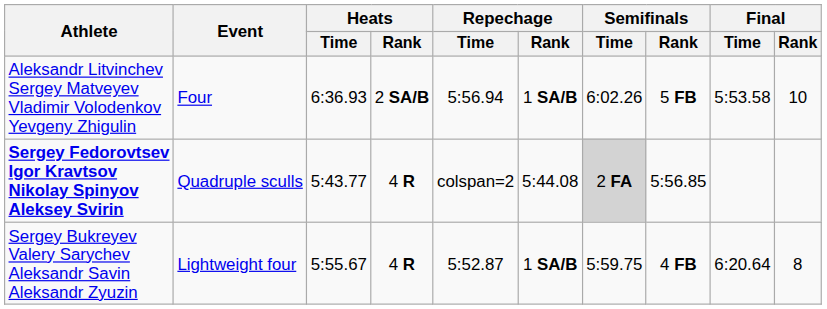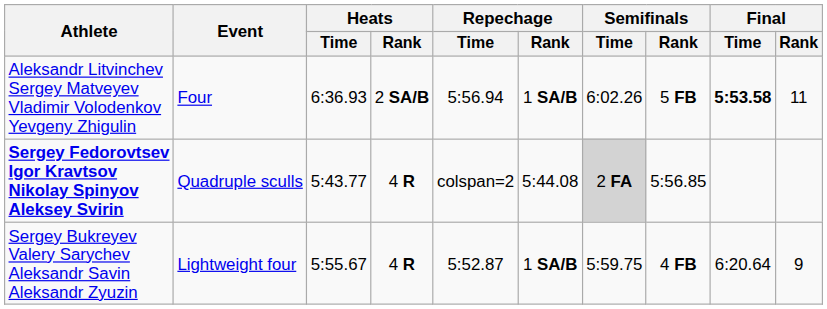(742, 98) normal -> (743, 98) bold
(798, 98) 10 -> (799, 98) 11
(798, 264) 8 -> (799, 264) 9
